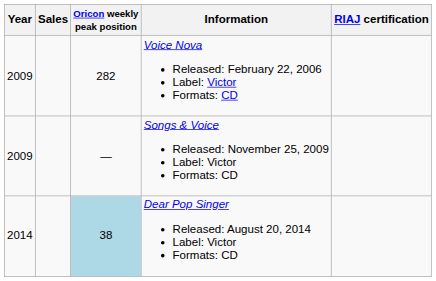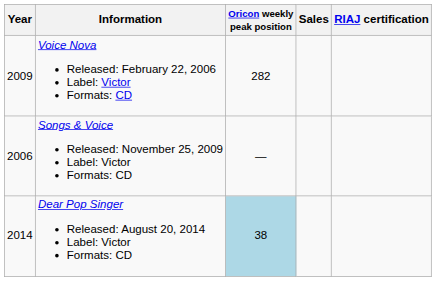columns swapped: (236, 20) <-> (53, 20)
(20, 156) 2009 -> (20, 156) 2006
